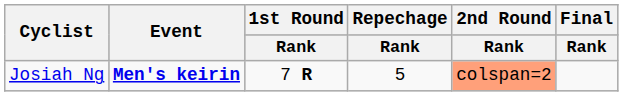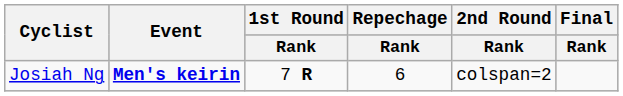(400, 75) 5 -> (400, 75) 6
(504, 75) lightsalmon background -> (504, 75) no background
